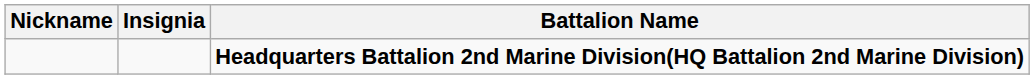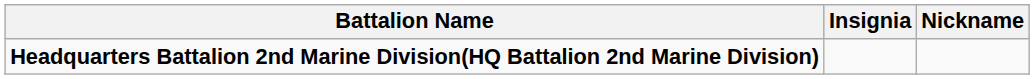columns swapped: (620, 21) <-> (62, 21)
